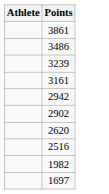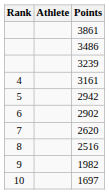+ column: (19, 13)
